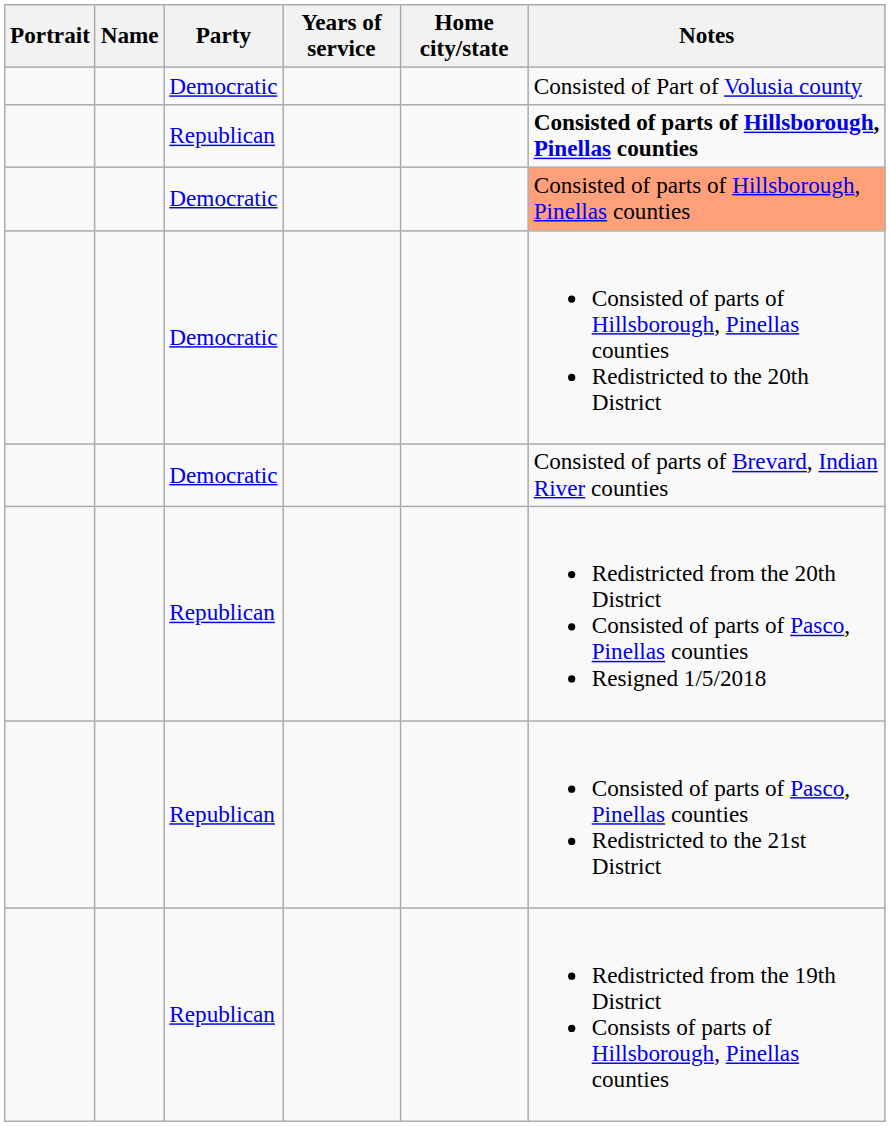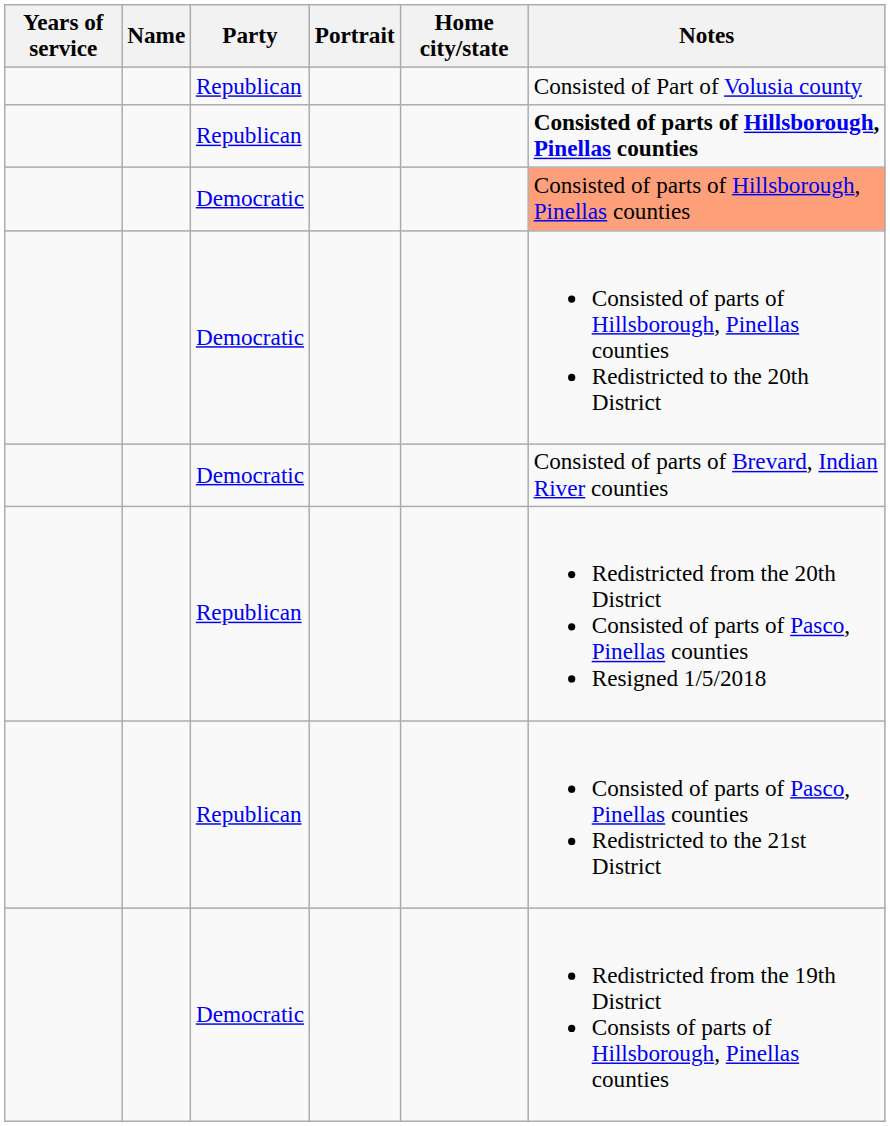columns swapped: (50, 35) <-> (341, 35)
(223, 85) Democratic -> (249, 85) Republican
(222, 1014) Republican -> (250, 1014) Democratic
